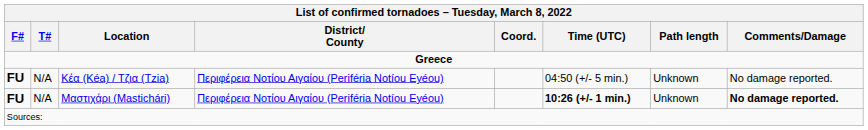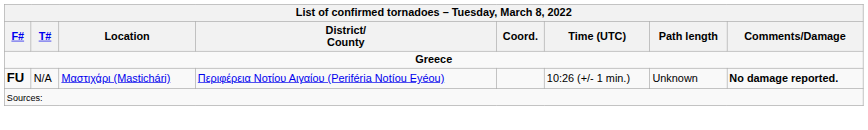- row: (115, 78)
(588, 98) bold -> (588, 78) normal
